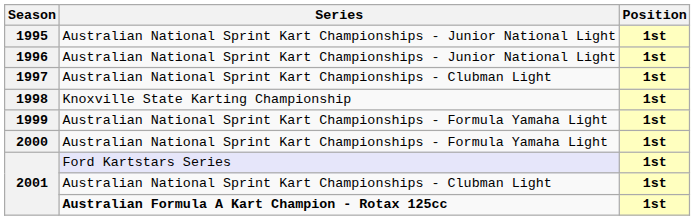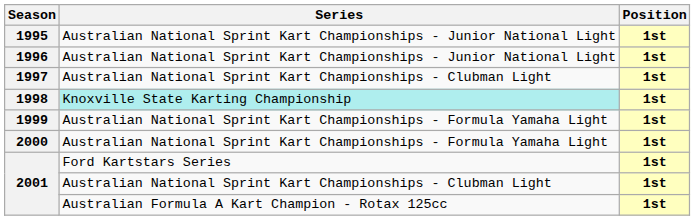(207, 99) no background -> (207, 99) paleturquoise background
(147, 163) lavender background -> (147, 163) no background
(255, 205) bold -> (255, 205) normal
